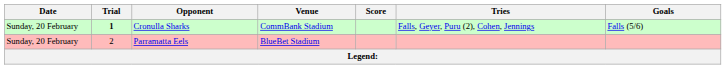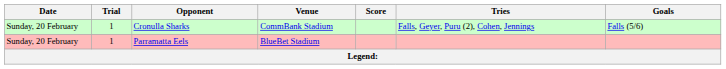(111, 26) bold -> (111, 26) normal
(111, 41) 2 -> (111, 41) 1
